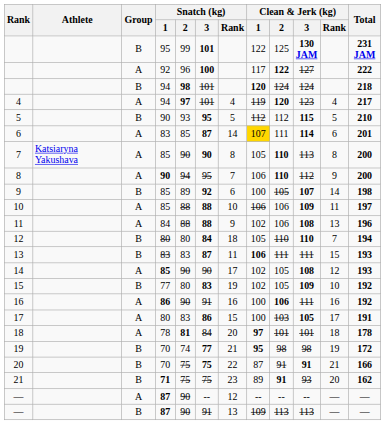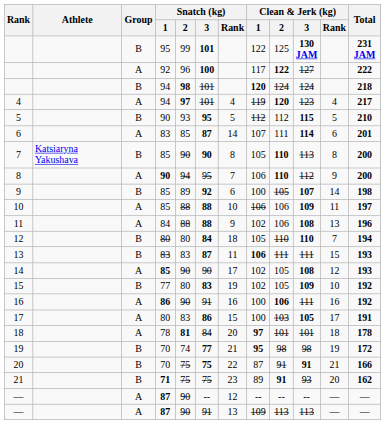(258, 133) gold background -> (258, 133) no background
(139, 154) A -> (138, 154) B
(138, 412) B -> (139, 412) A
